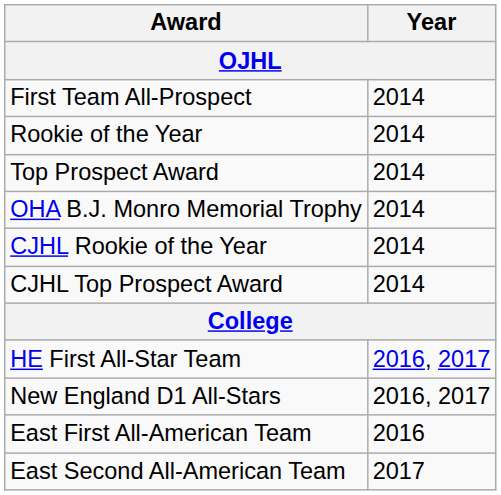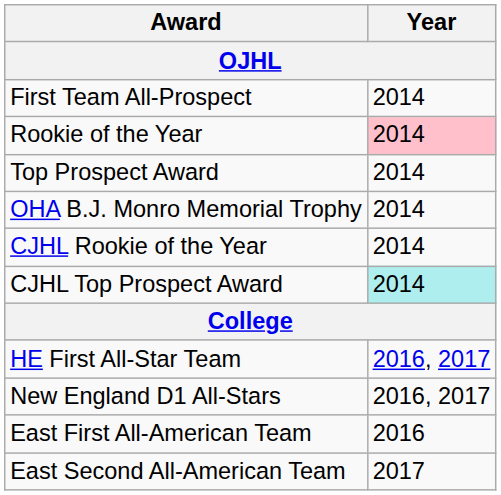(399, 135) no background -> (399, 135) pink background
(399, 284) no background -> (399, 284) paleturquoise background
